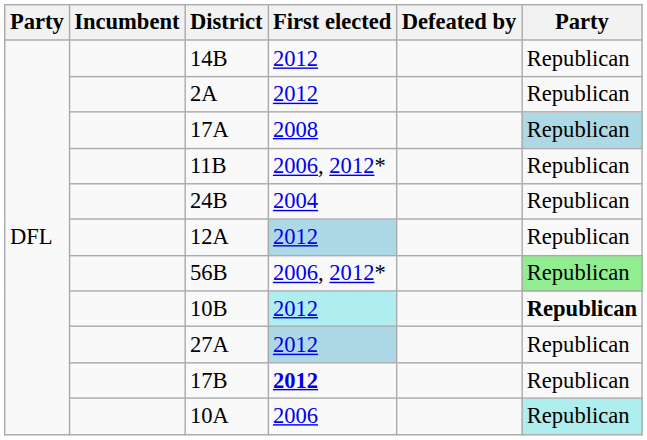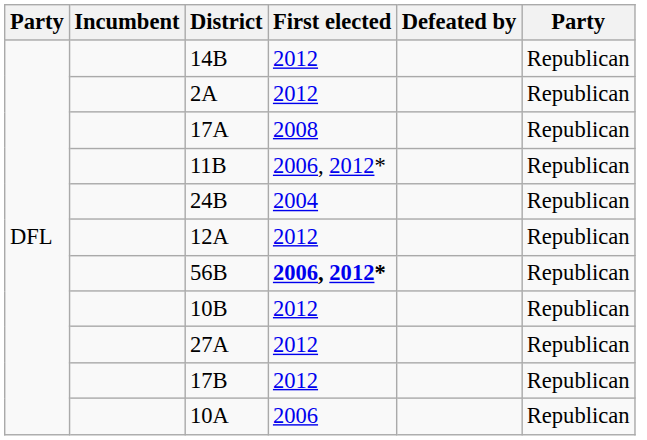(578, 129) lightblue background -> (578, 129) no background
(295, 237) lightblue background -> (295, 237) no background
(329, 272) normal -> (329, 272) bold
(578, 272) lightgreen background -> (578, 272) no background
(295, 308) paleturquoise background -> (295, 308) no background
(582, 308) bold -> (578, 308) normal
(295, 344) lightblue background -> (295, 344) no background
(295, 380) bold -> (295, 380) normal
(578, 415) paleturquoise background -> (578, 415) no background
